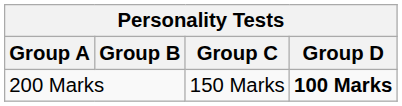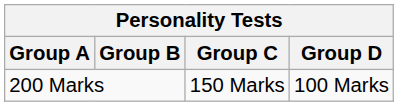(343, 85) bold -> (342, 85) normal
